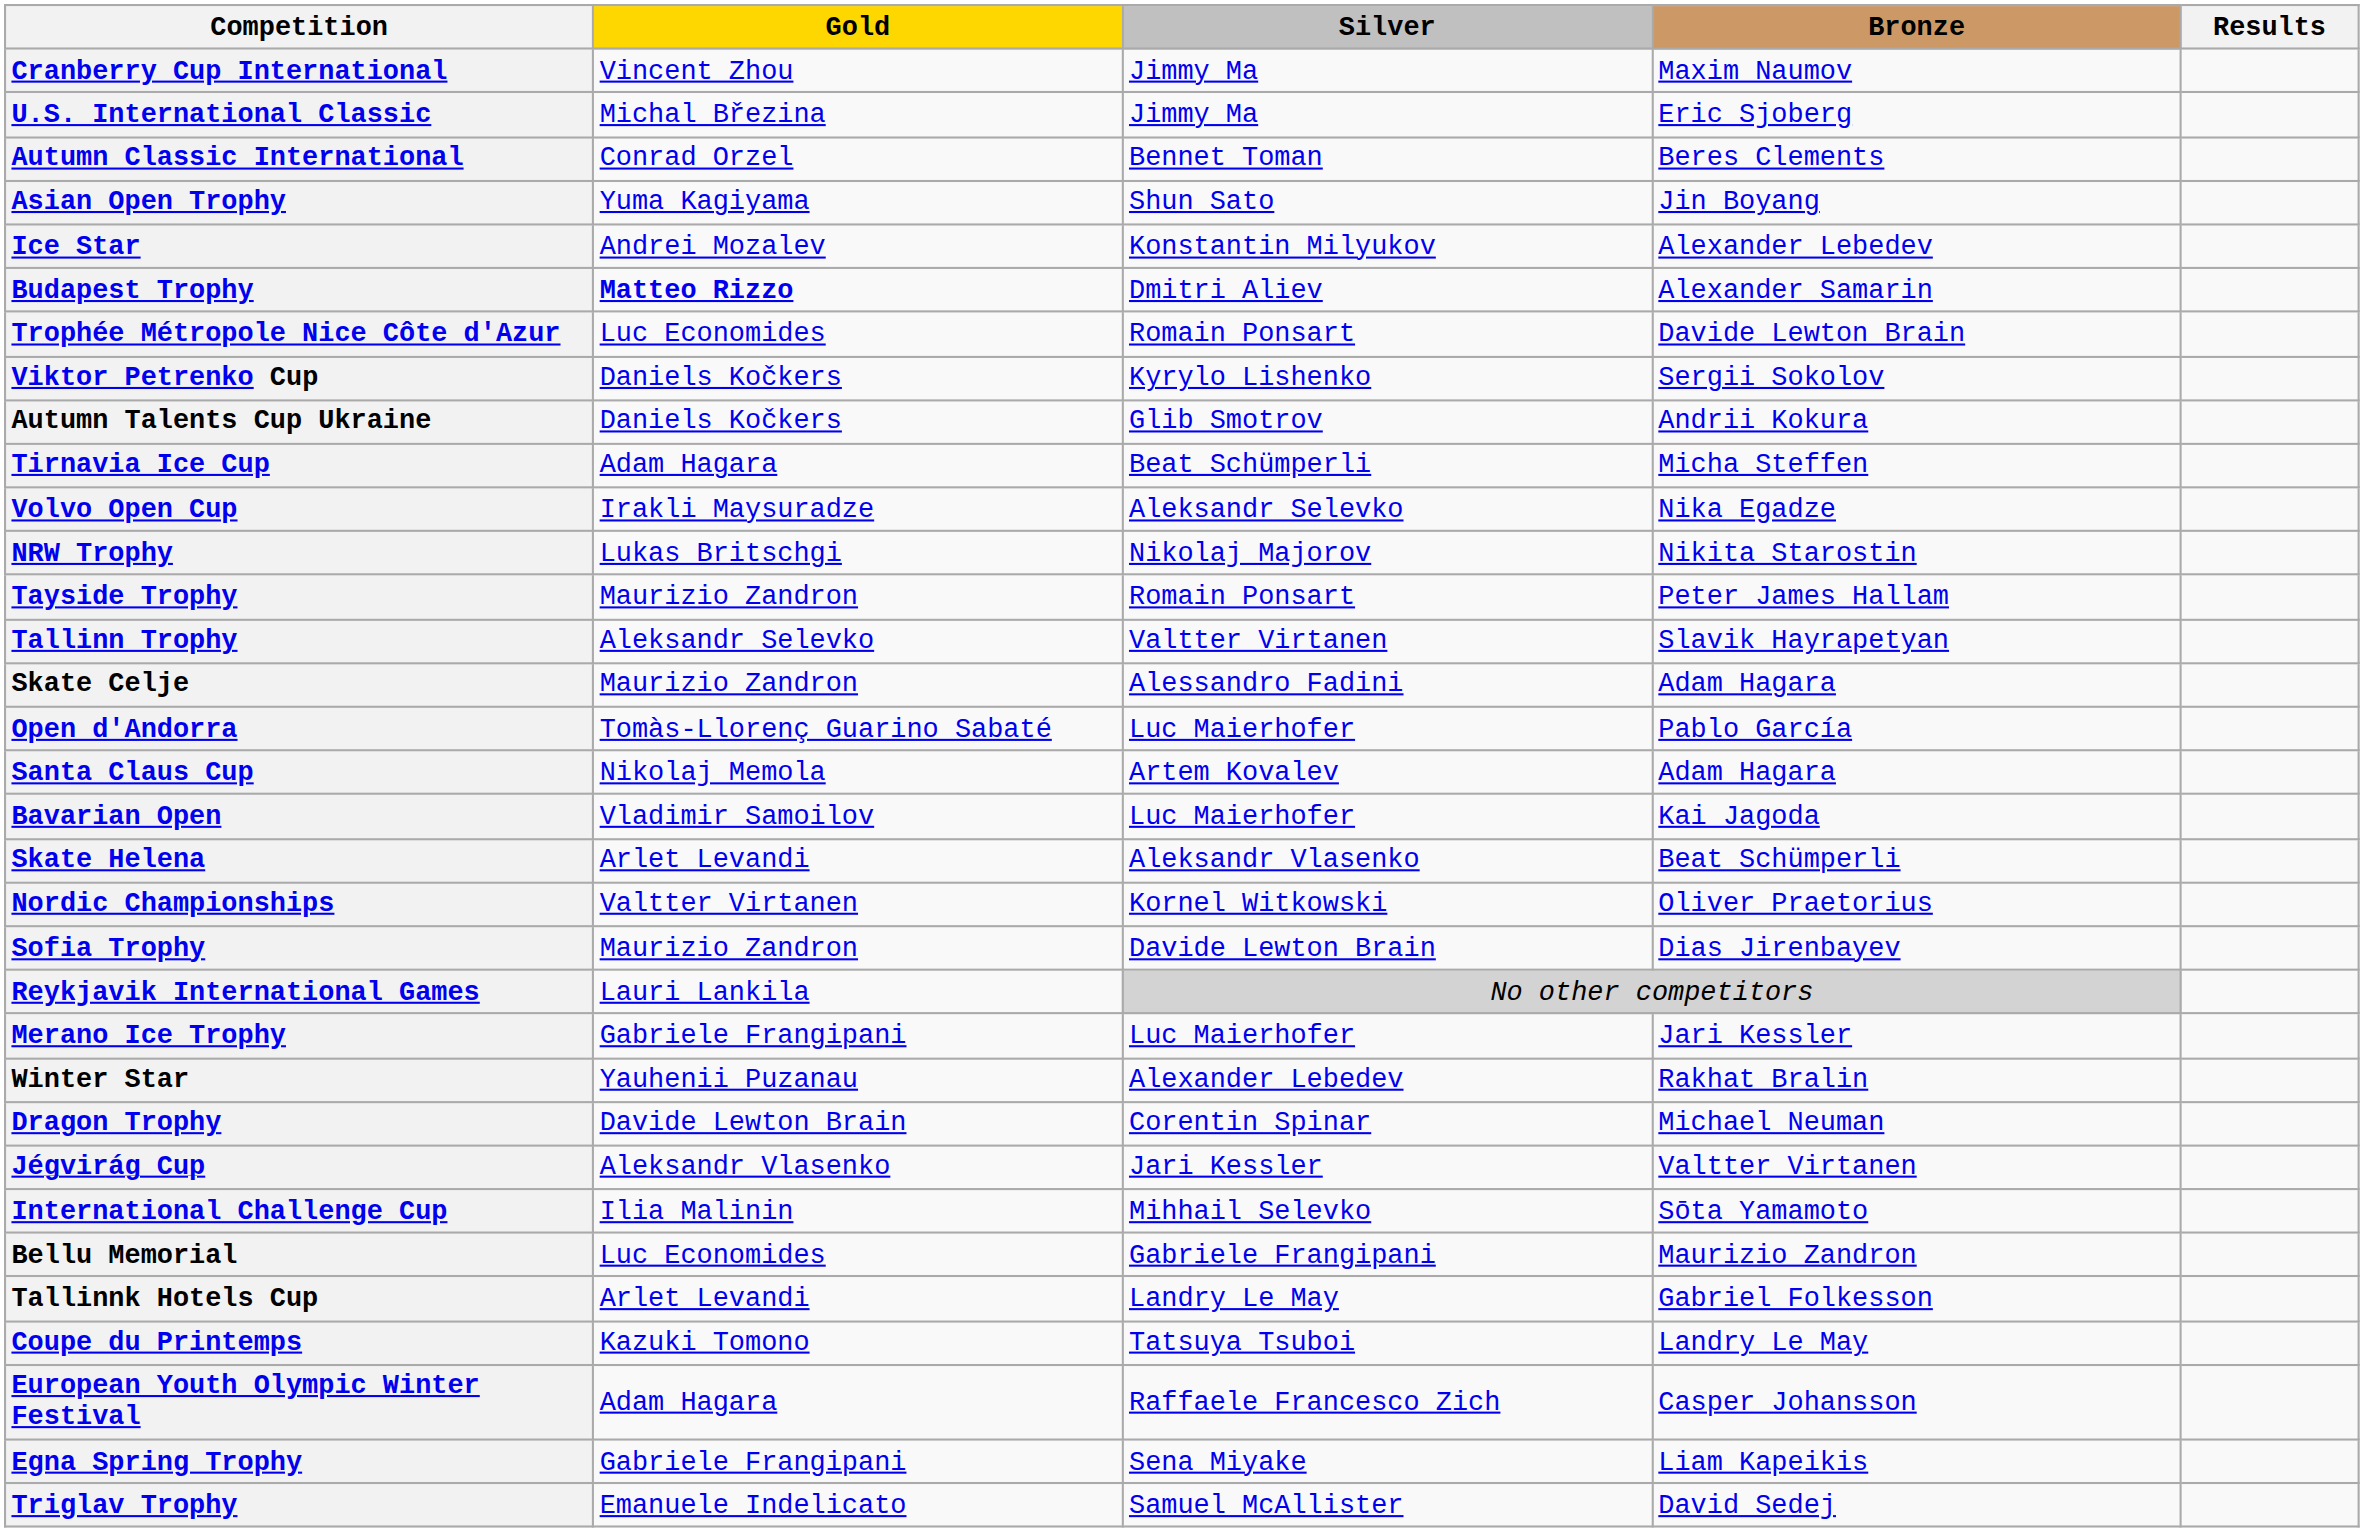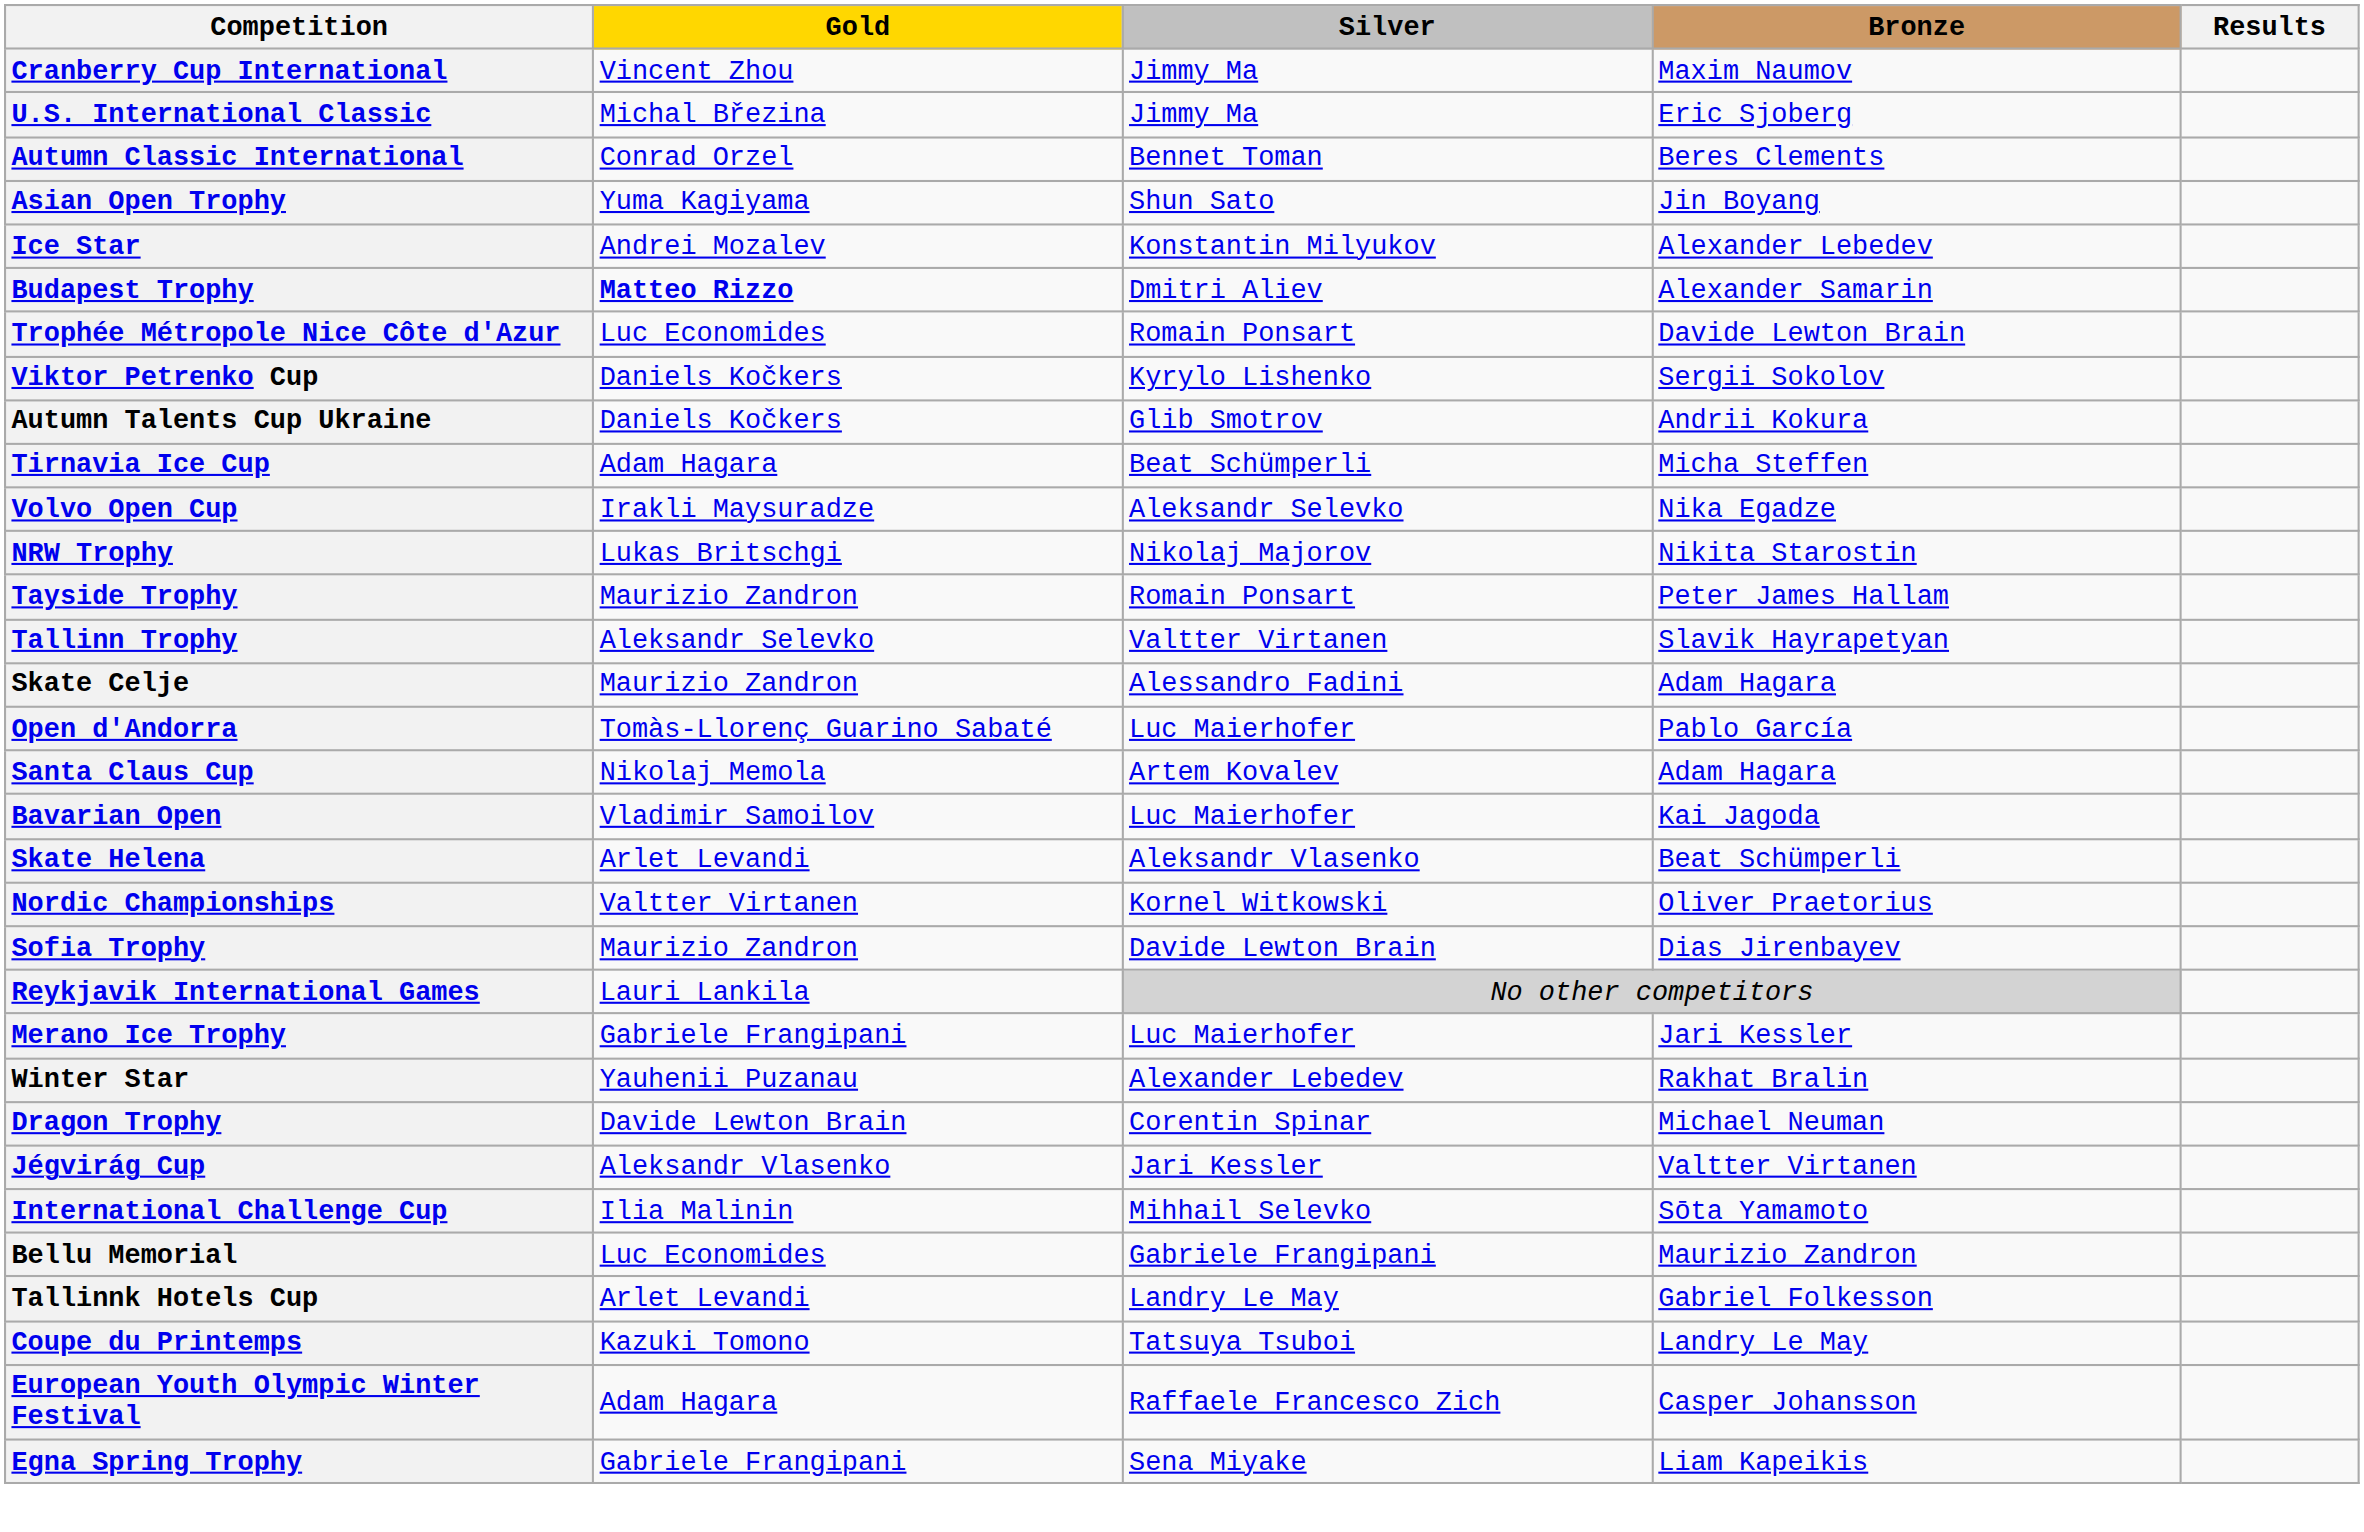- row: (124, 1505)
